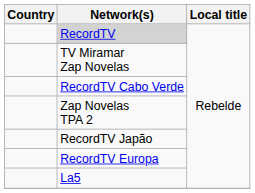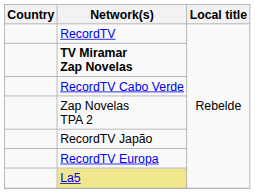(88, 34) lightgrey background -> (88, 34) no background
(95, 60) normal -> (96, 60) bold
(70, 178) no background -> (70, 178) khaki background
